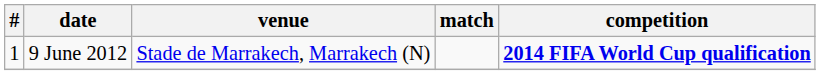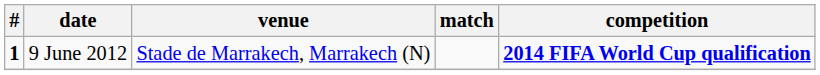(14, 52) normal -> (14, 52) bold
